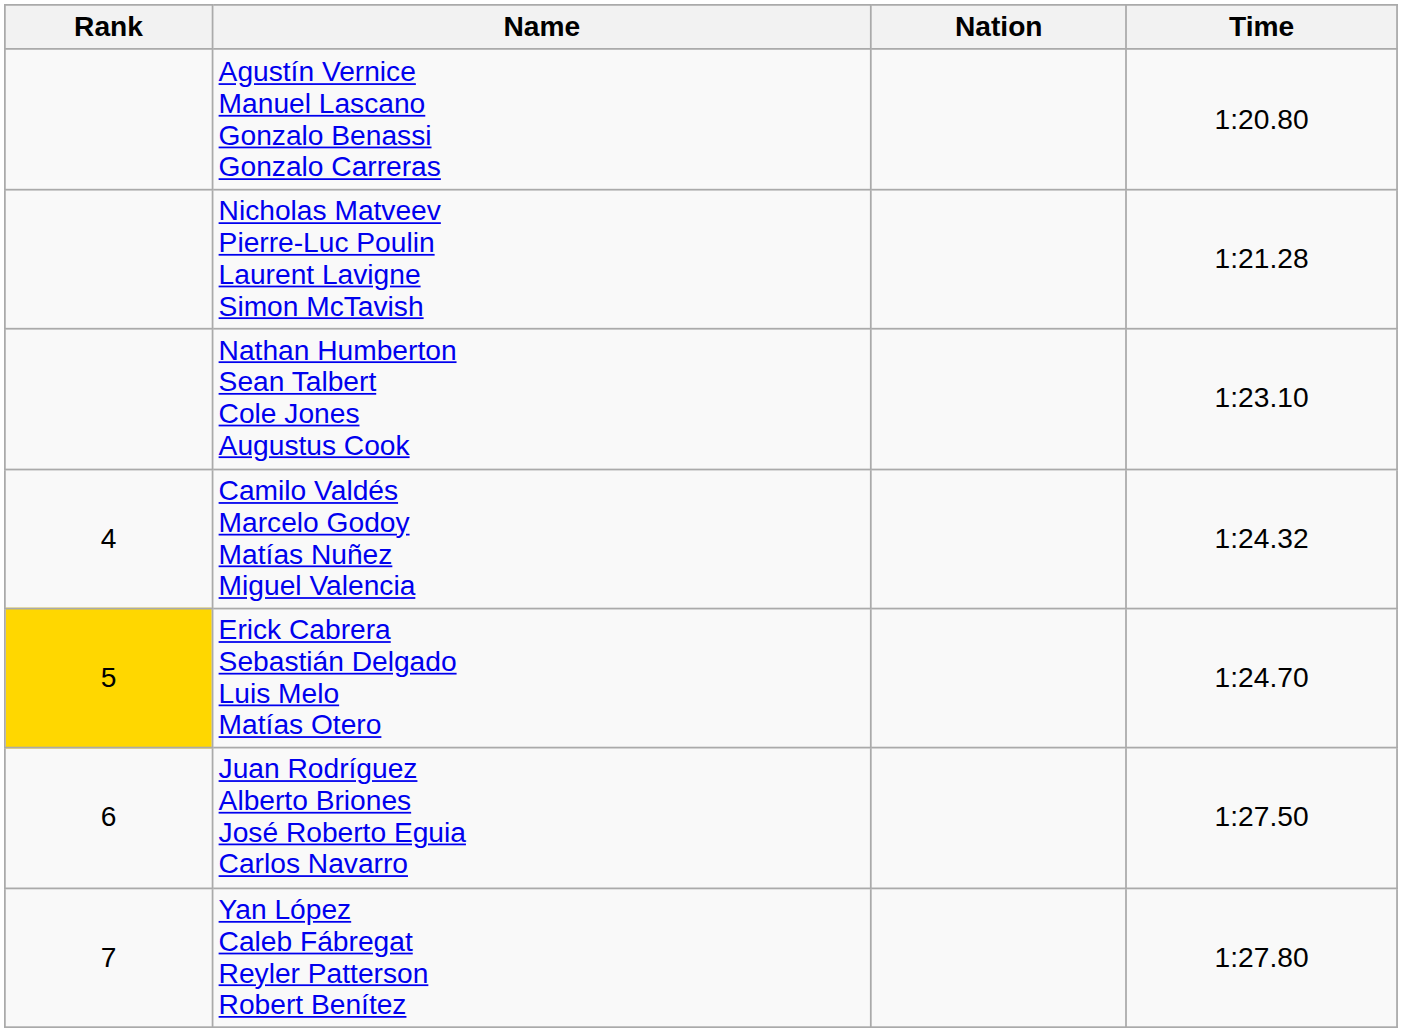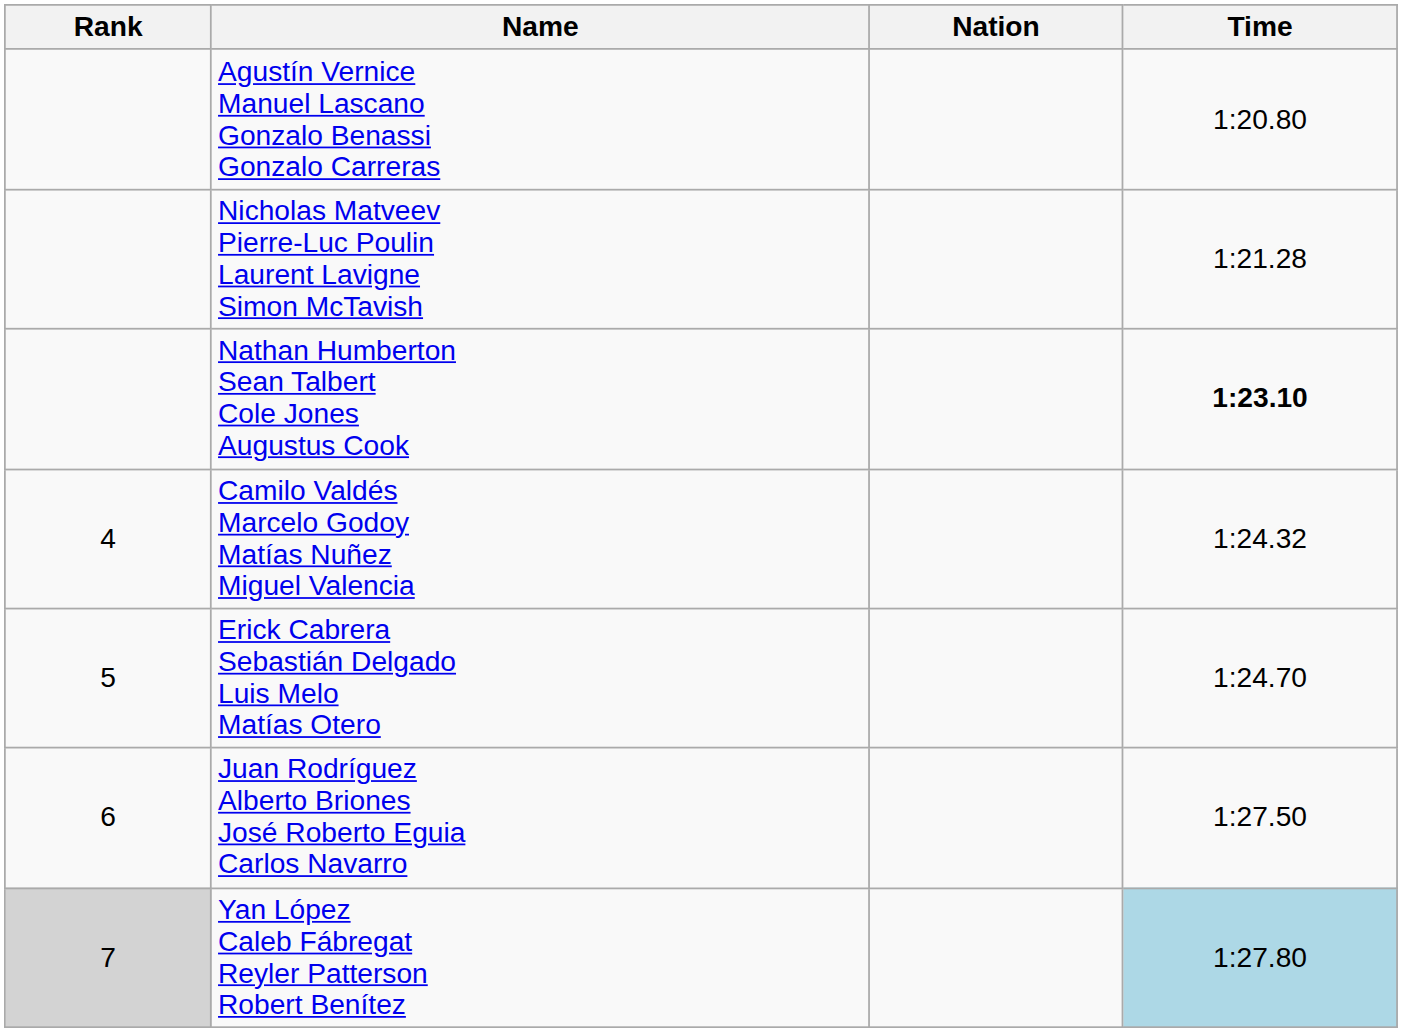(1262, 398) normal -> (1260, 398) bold
(108, 677) gold background -> (108, 677) no background
(108, 957) no background -> (108, 957) lightgrey background
(1262, 957) no background -> (1260, 957) lightblue background
